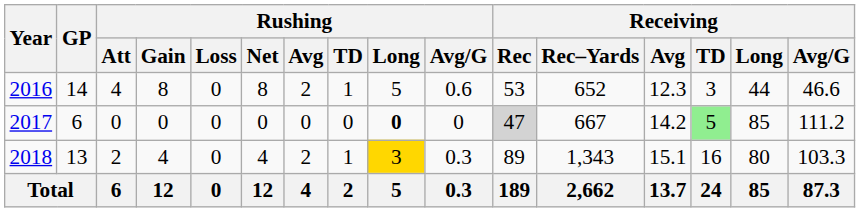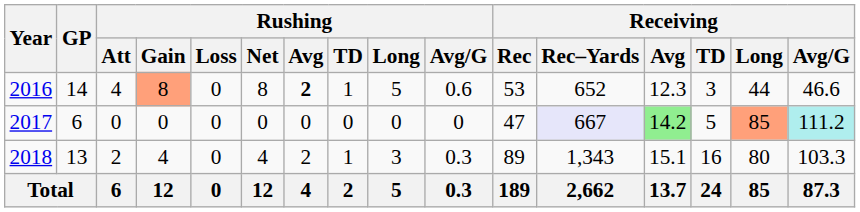(163, 88) no background -> (163, 88) lightsalmon background
(306, 88) normal -> (306, 88) bold
(396, 122) bold -> (396, 122) normal
(514, 122) lightgrey background -> (514, 122) no background
(590, 122) no background -> (590, 122) lavender background
(668, 122) no background -> (668, 122) lightgreen background
(711, 122) lightgreen background -> (711, 122) no background
(759, 122) no background -> (759, 122) lightsalmon background
(821, 122) no background -> (821, 122) paleturquoise background
(396, 156) gold background -> (396, 156) no background
